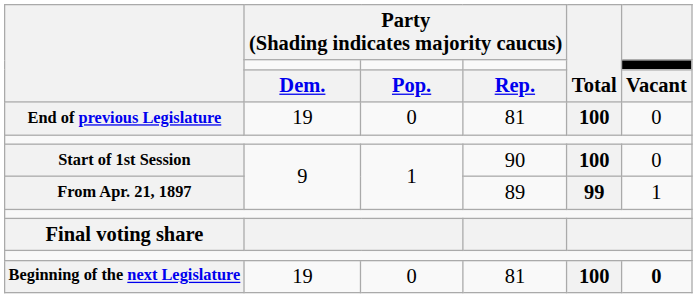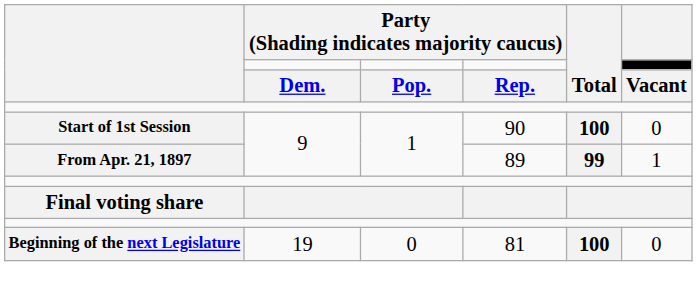- row: (124, 118)
(656, 276) bold -> (656, 243) normal
